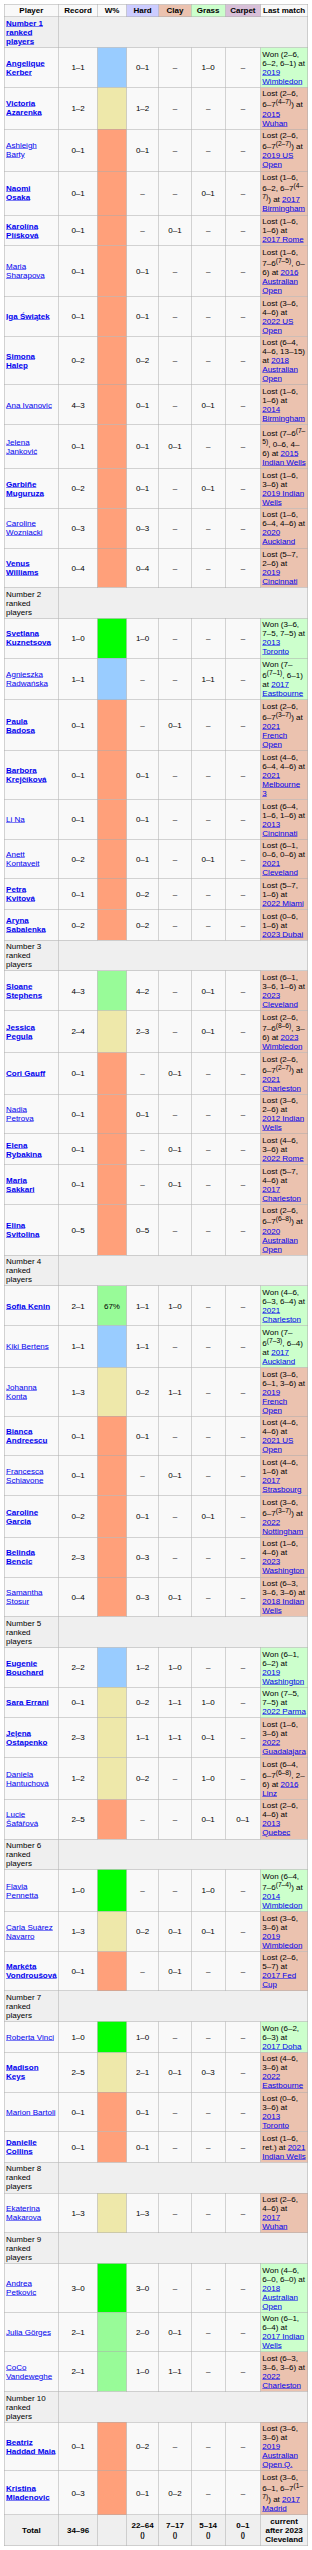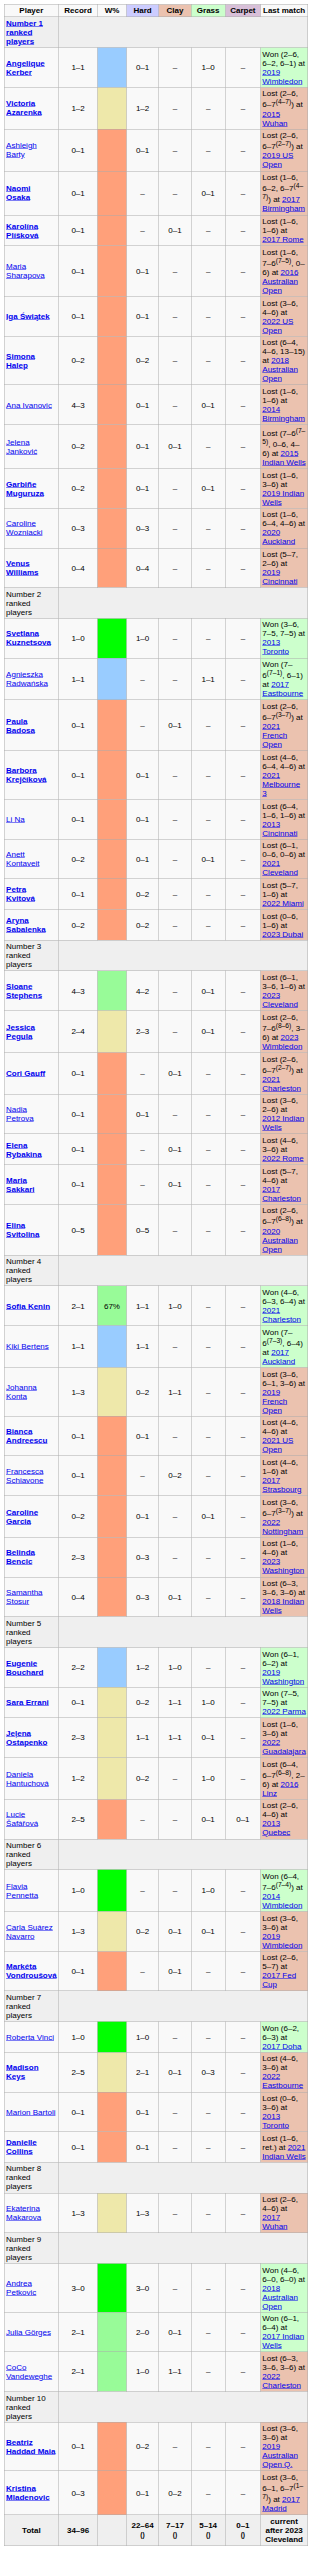(78, 446) 0–1 -> (78, 446) 0–2
(175, 1475) 0–1 -> (175, 1475) 0–2
